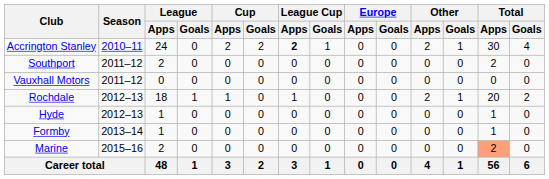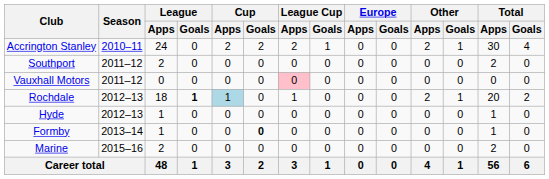(294, 47) bold -> (294, 47) normal
(294, 81) no background -> (294, 81) pink background
(194, 98) normal -> (194, 98) bold
(228, 98) no background -> (228, 98) lightblue background
(261, 132) normal -> (261, 132) bold
(494, 149) lightsalmon background -> (494, 149) no background
